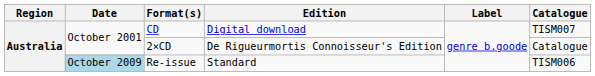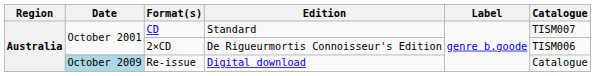(256, 30) Digital download -> (232, 30) Standard
(560, 46) Catalogue -> (554, 46) TISM006
(232, 63) Standard -> (256, 63) Digital download
(554, 63) TISM006 -> (560, 63) Catalogue
